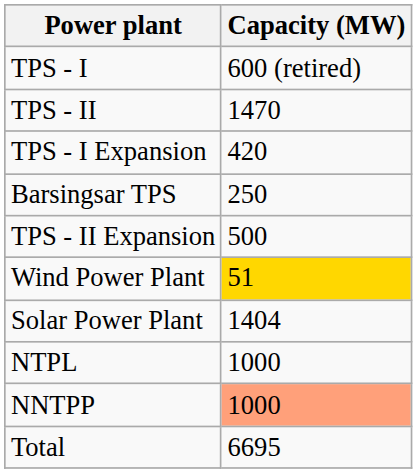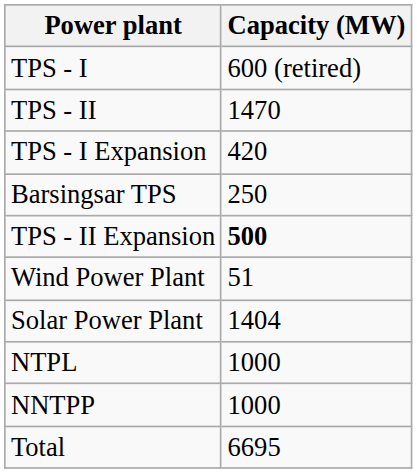(247, 236) normal -> (247, 236) bold
(241, 278) gold background -> (241, 278) no background
(254, 404) lightsalmon background -> (254, 404) no background
